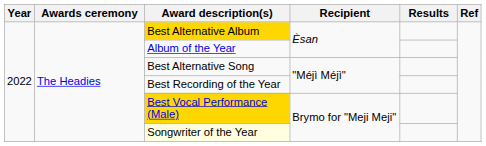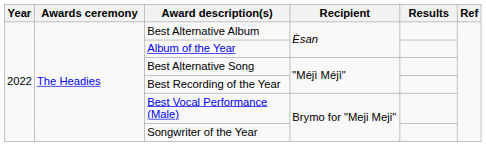(203, 31) gold background -> (203, 31) no background
(207, 108) gold background -> (207, 108) no background
(202, 132) lightyellow background -> (202, 132) no background
